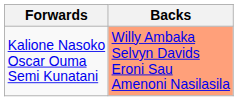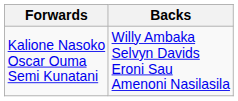(171, 61) lightsalmon background -> (171, 61) no background
